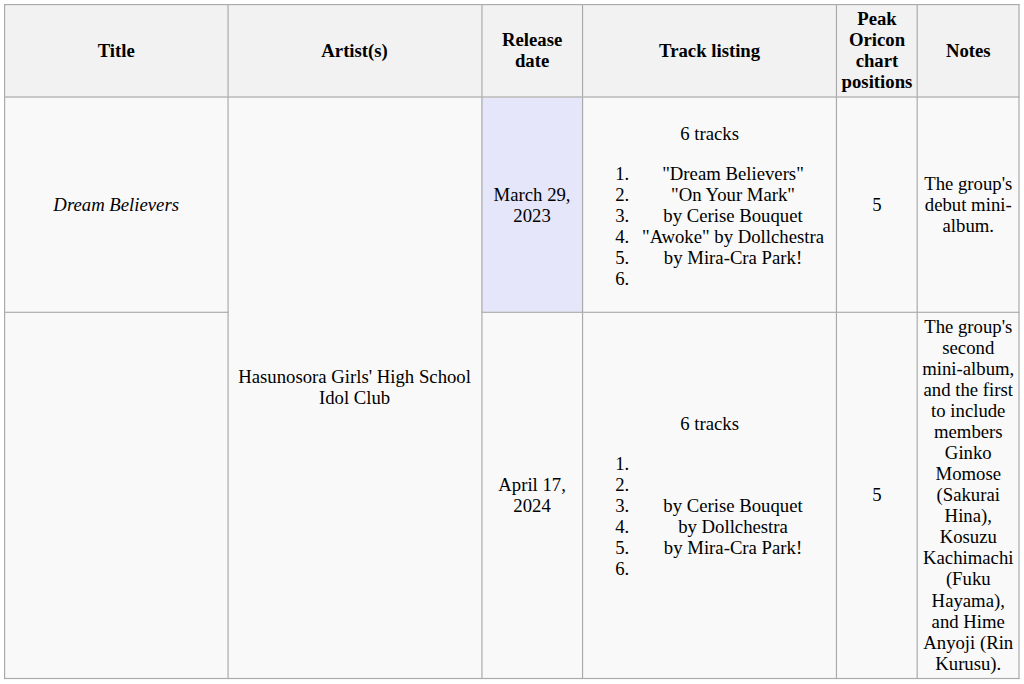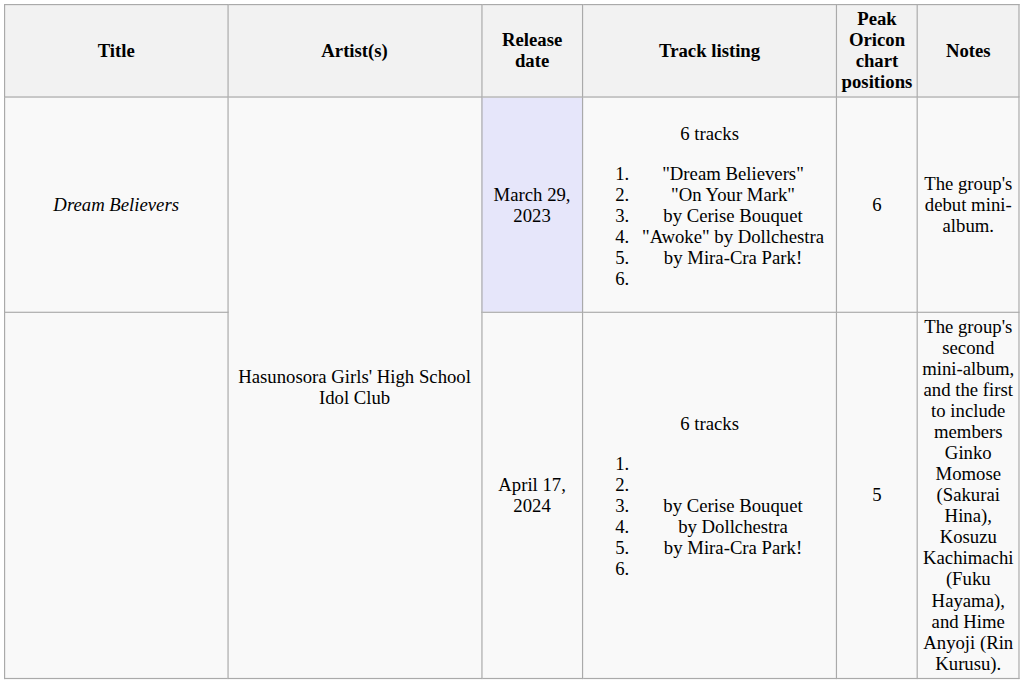(877, 204) 5 -> (877, 204) 6
